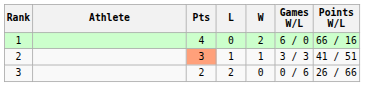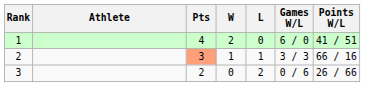columns swapped: (261, 18) <-> (231, 18)
(336, 40) 66 / 16 -> (336, 40) 41 / 51
(336, 57) 41 / 51 -> (336, 57) 66 / 16
